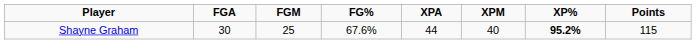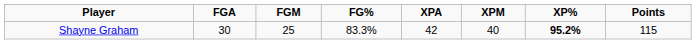(361, 30) 67.6% -> (361, 30) 83.3%
(431, 30) 44 -> (431, 30) 42
